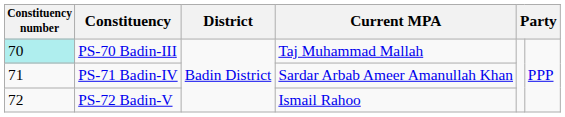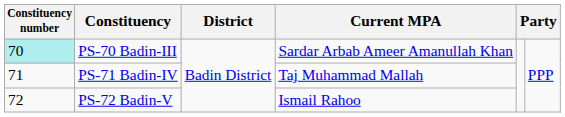(351, 51) Taj Muhammad Mallah -> (396, 51) Sardar Arbab Ameer Amanullah Khan
(396, 75) Sardar Arbab Ameer Amanullah Khan -> (351, 75) Taj Muhammad Mallah
